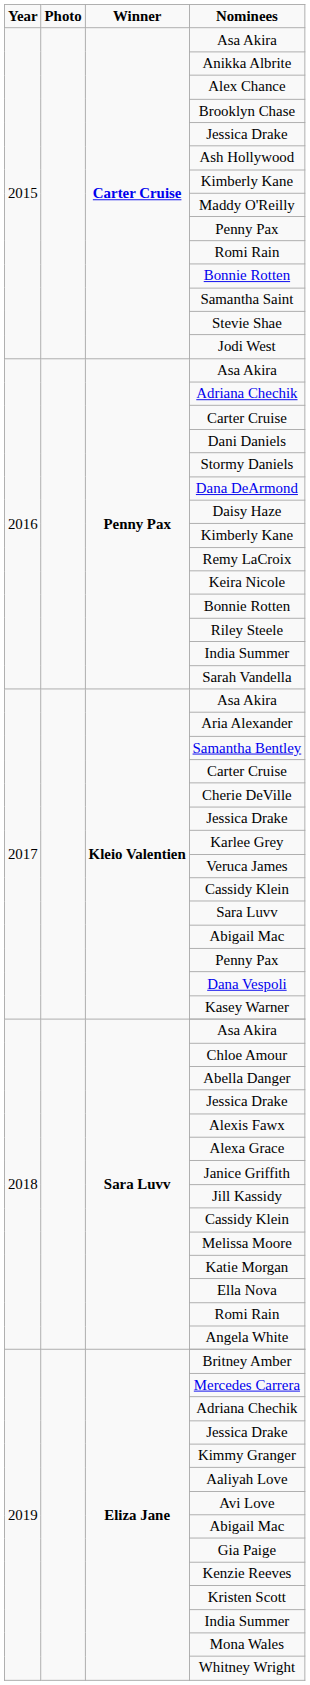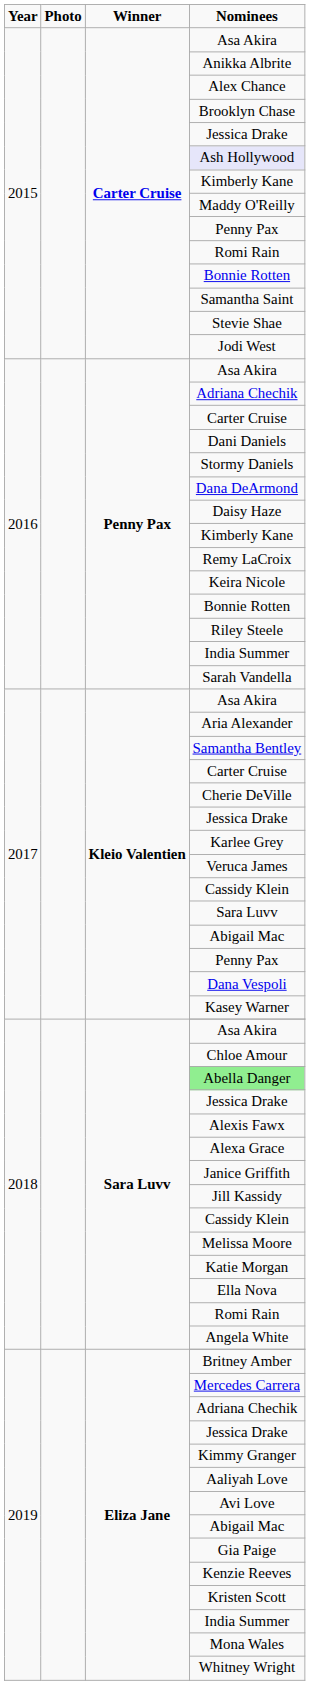(247, 157) no background -> (247, 157) lavender background
(247, 1078) no background -> (247, 1078) lightgreen background
